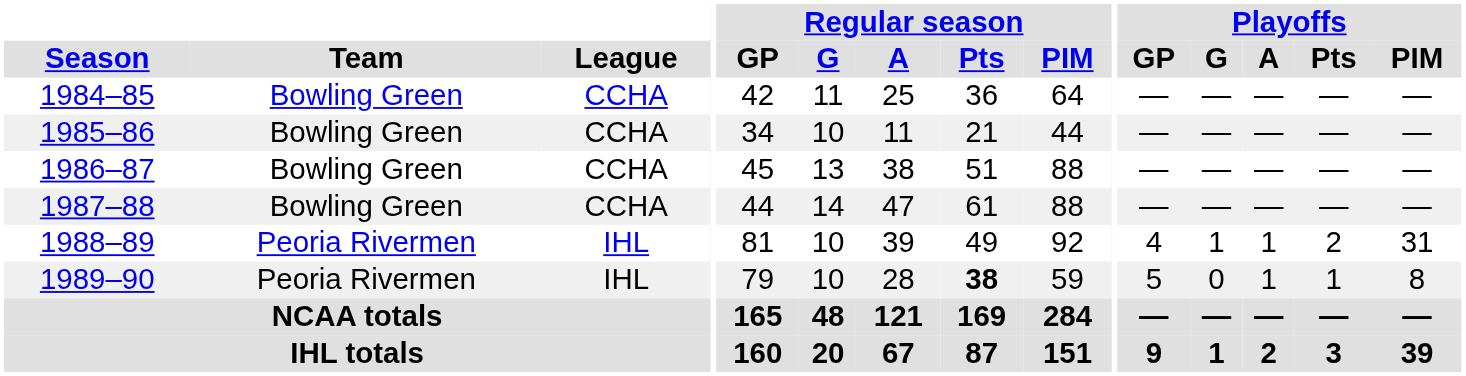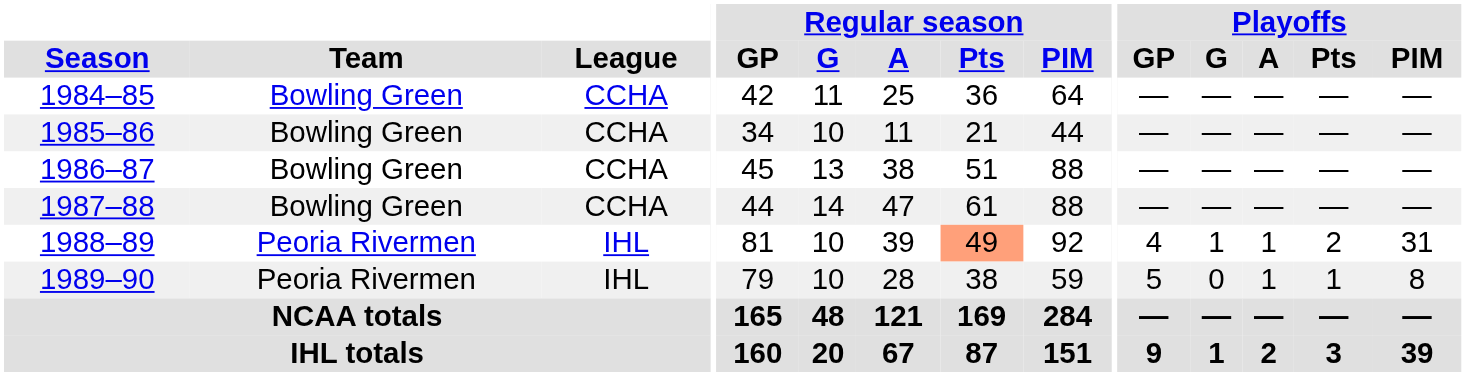(982, 242) no background -> (982, 242) lightsalmon background
(982, 279) bold -> (982, 279) normal
